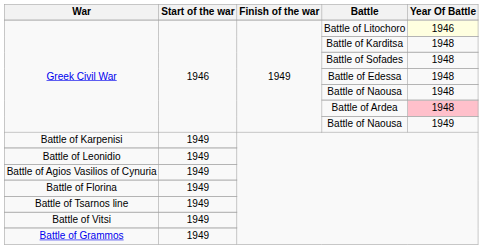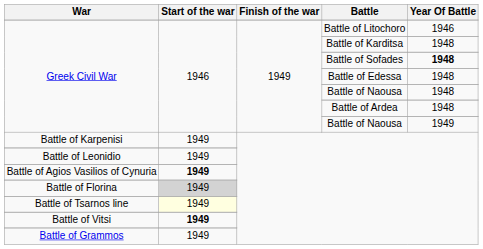(443, 28) lightyellow background -> (443, 28) no background
(443, 60) normal -> (443, 60) bold
(443, 108) pink background -> (443, 108) no background
(198, 172) normal -> (198, 172) bold
(198, 188) no background -> (198, 188) lightgrey background
(198, 204) no background -> (198, 204) lightyellow background
(198, 220) normal -> (198, 220) bold
